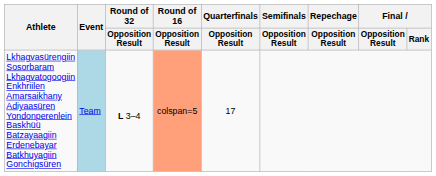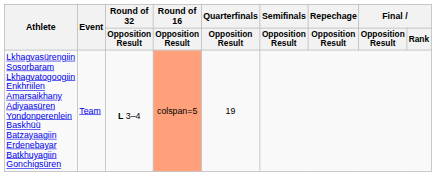(90, 111) lightblue background -> (90, 111) no background
(230, 111) 17 -> (230, 111) 19
